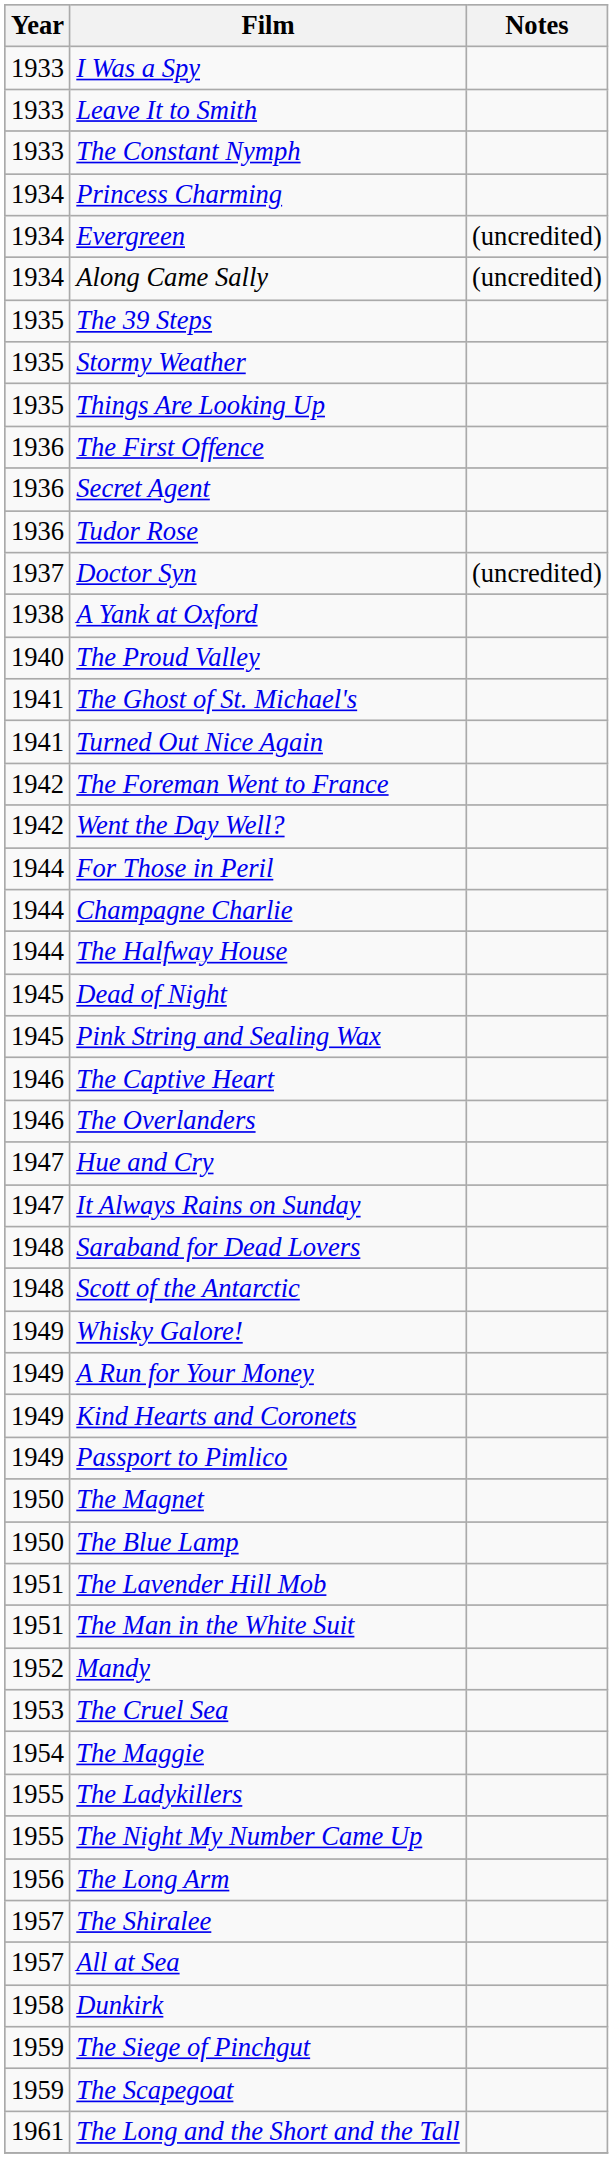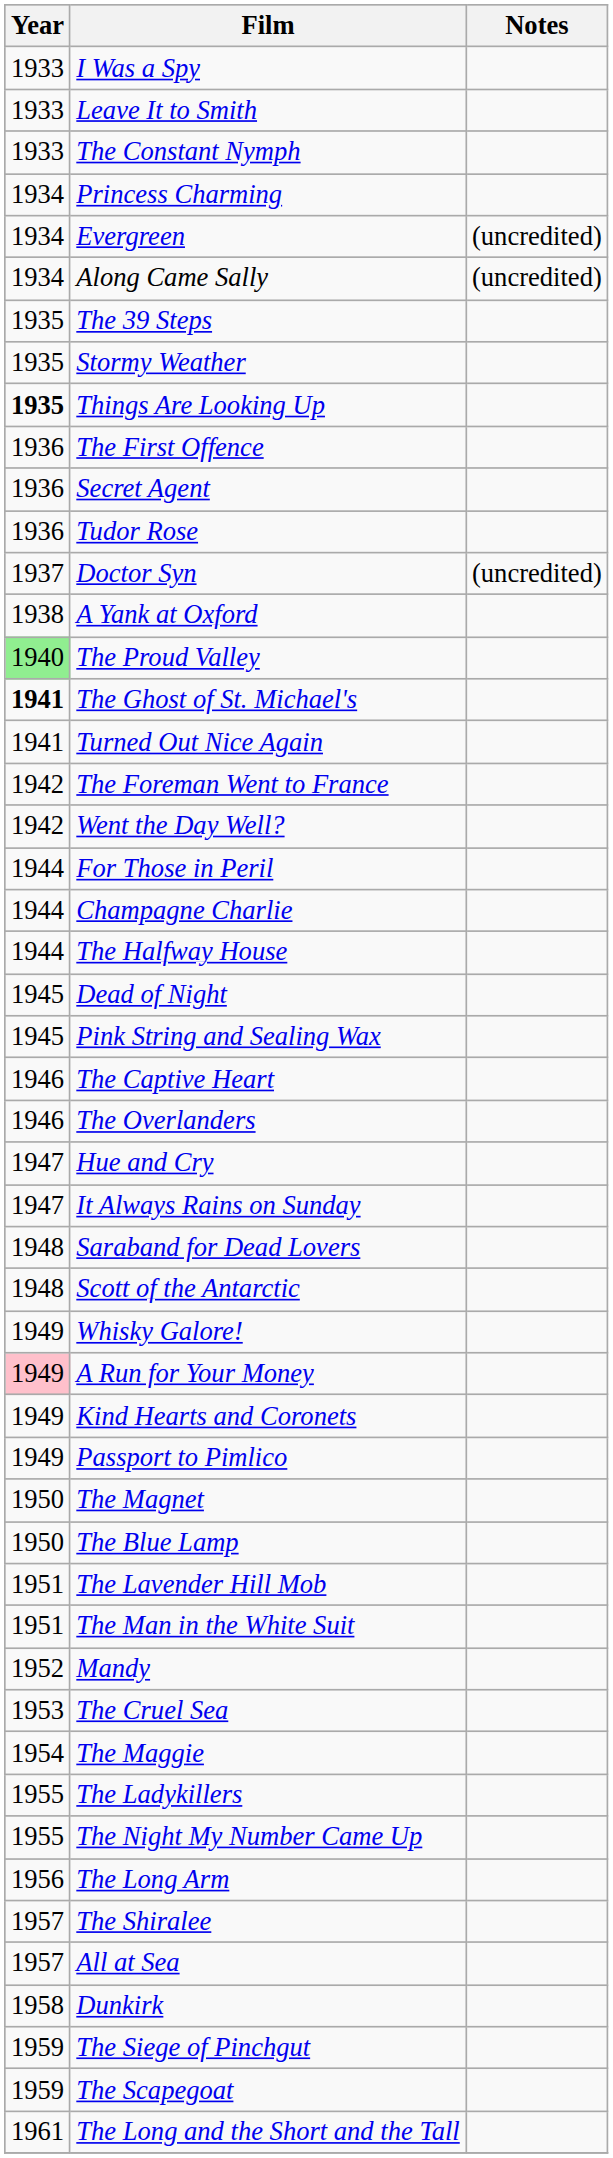(38, 404) normal -> (38, 404) bold
(38, 657) no background -> (38, 657) lightgreen background
(38, 699) normal -> (38, 699) bold
(38, 1373) no background -> (38, 1373) pink background
